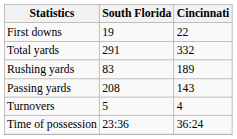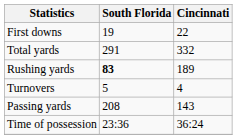(108, 69) normal -> (108, 69) bold
rows swapped: (39, 87) <-> (31, 106)
